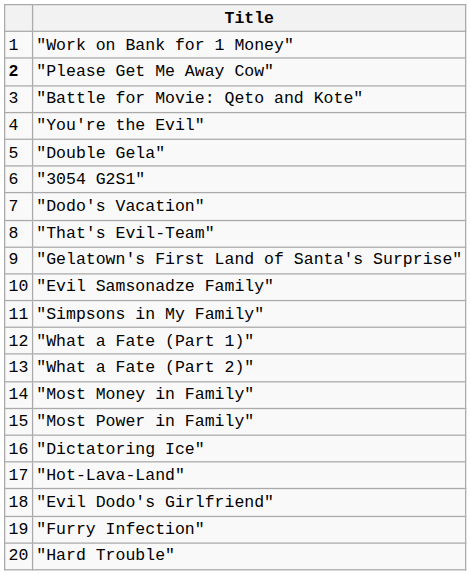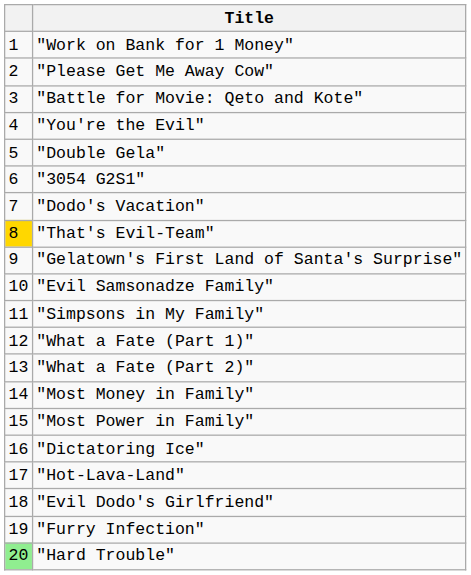(14, 72) bold -> (14, 72) normal
(14, 233) no background -> (14, 233) gold background
(18, 556) no background -> (18, 556) lightgreen background
